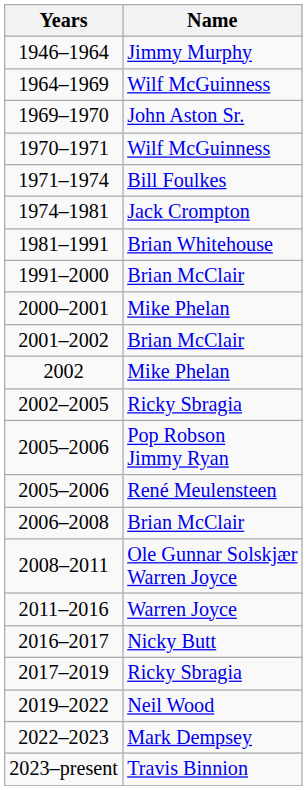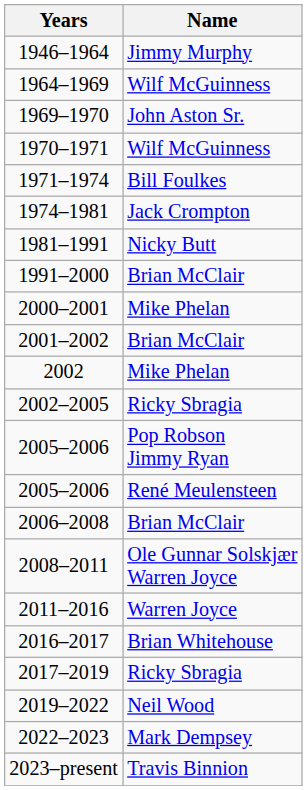(200, 244) Brian Whitehouse -> (172, 244) Nicky Butt
(172, 641) Nicky Butt -> (200, 641) Brian Whitehouse
